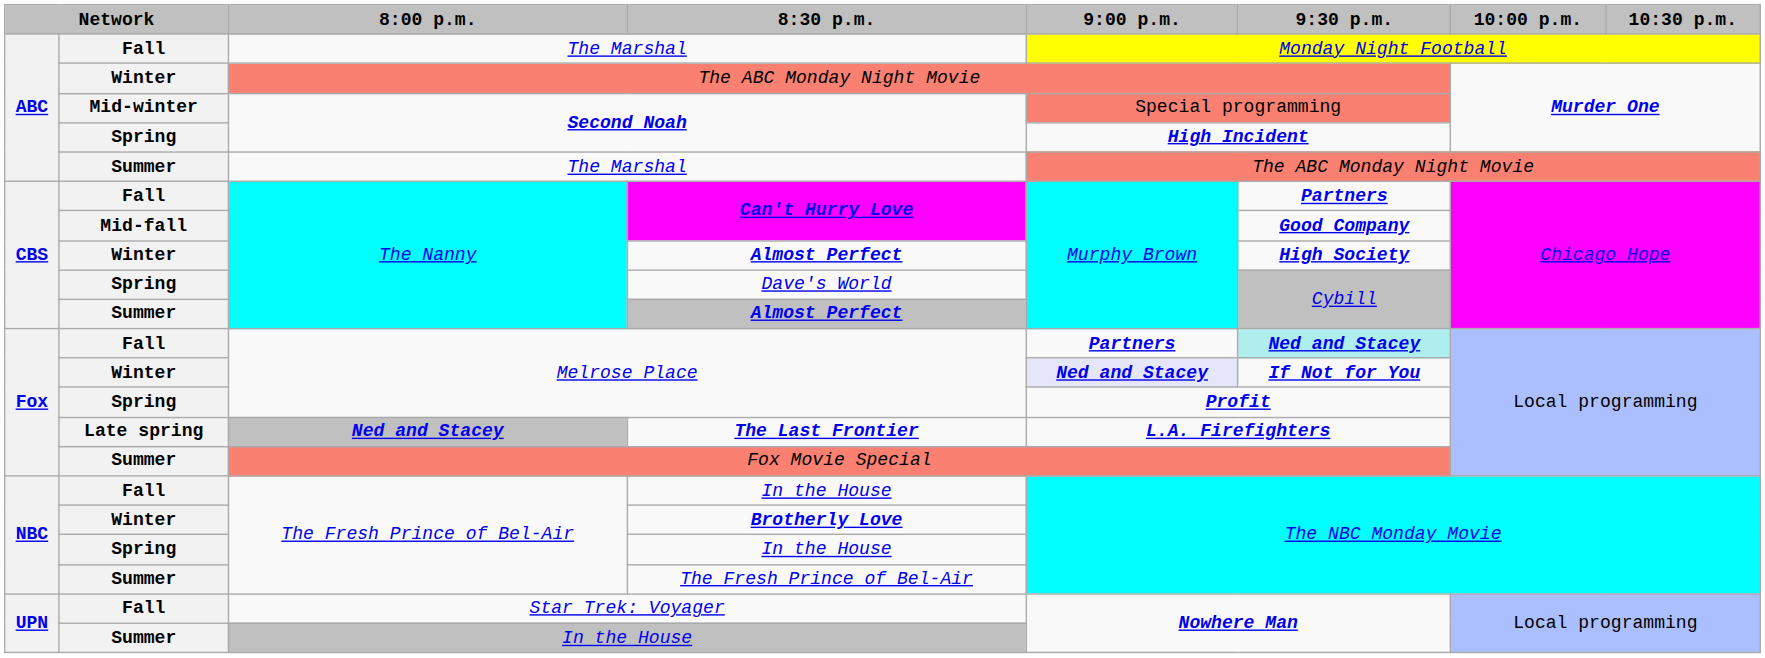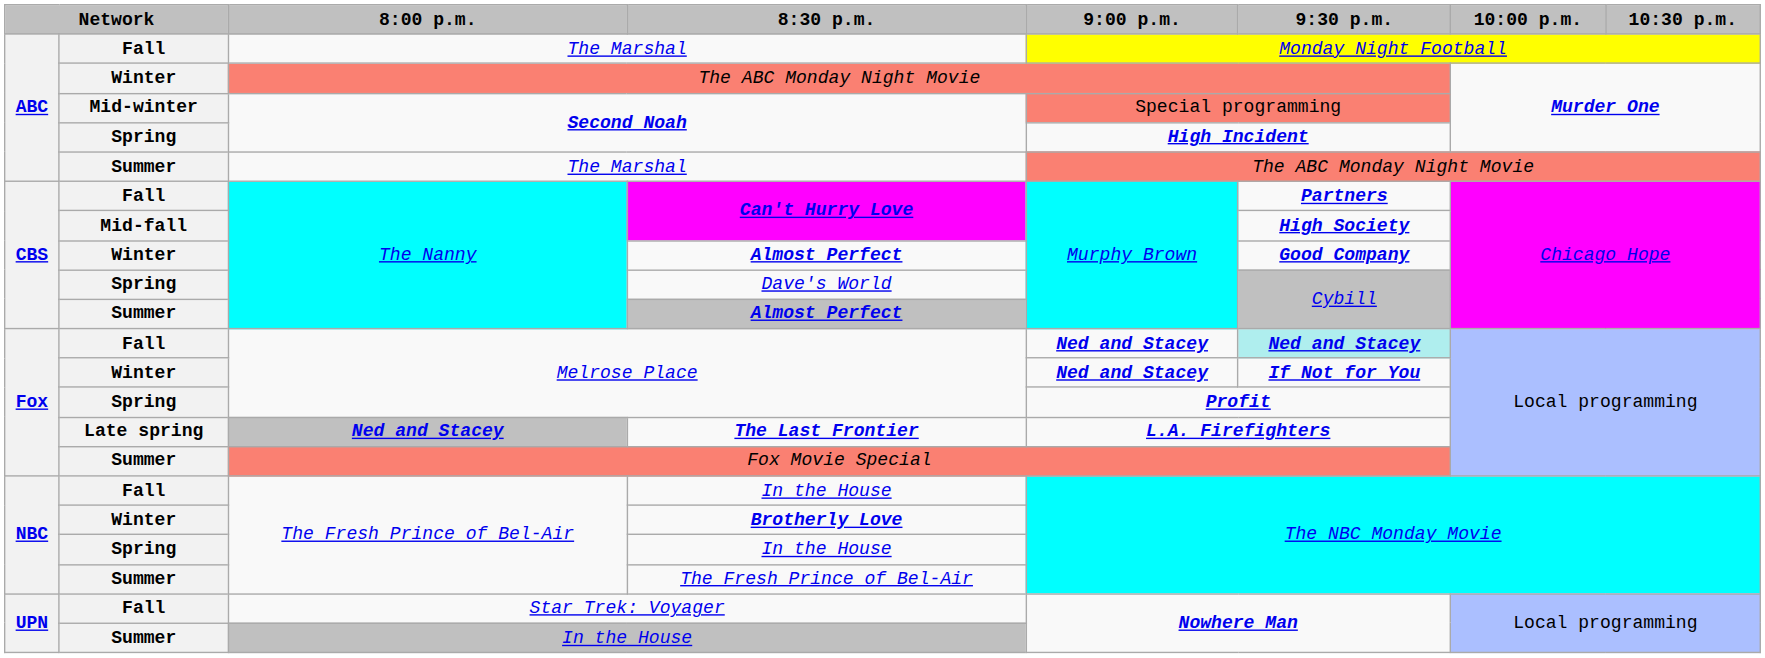(1344, 226) Good Company -> (1344, 226) High Society
(1344, 255) High Society -> (1344, 255) Good Company
(1132, 343) Partners -> (1132, 343) Ned and Stacey
(1132, 373) lavender background -> (1132, 373) no background
